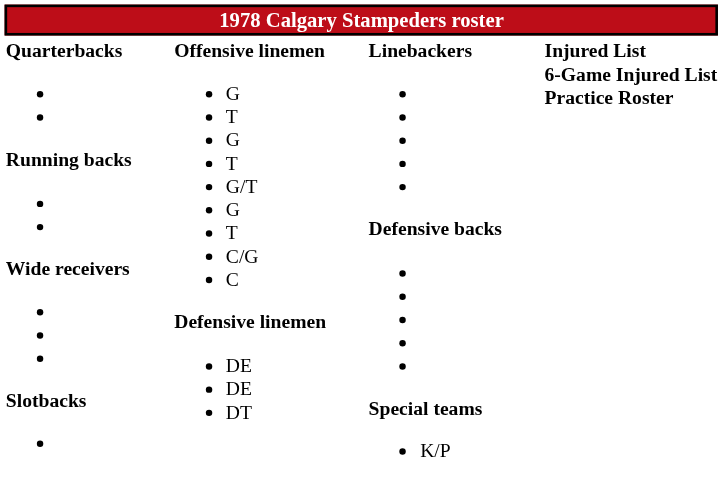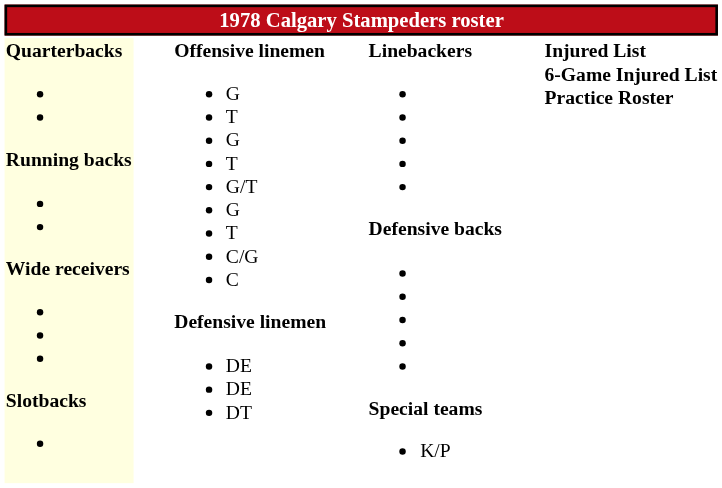(69, 247) no background -> (69, 247) lightyellow background
